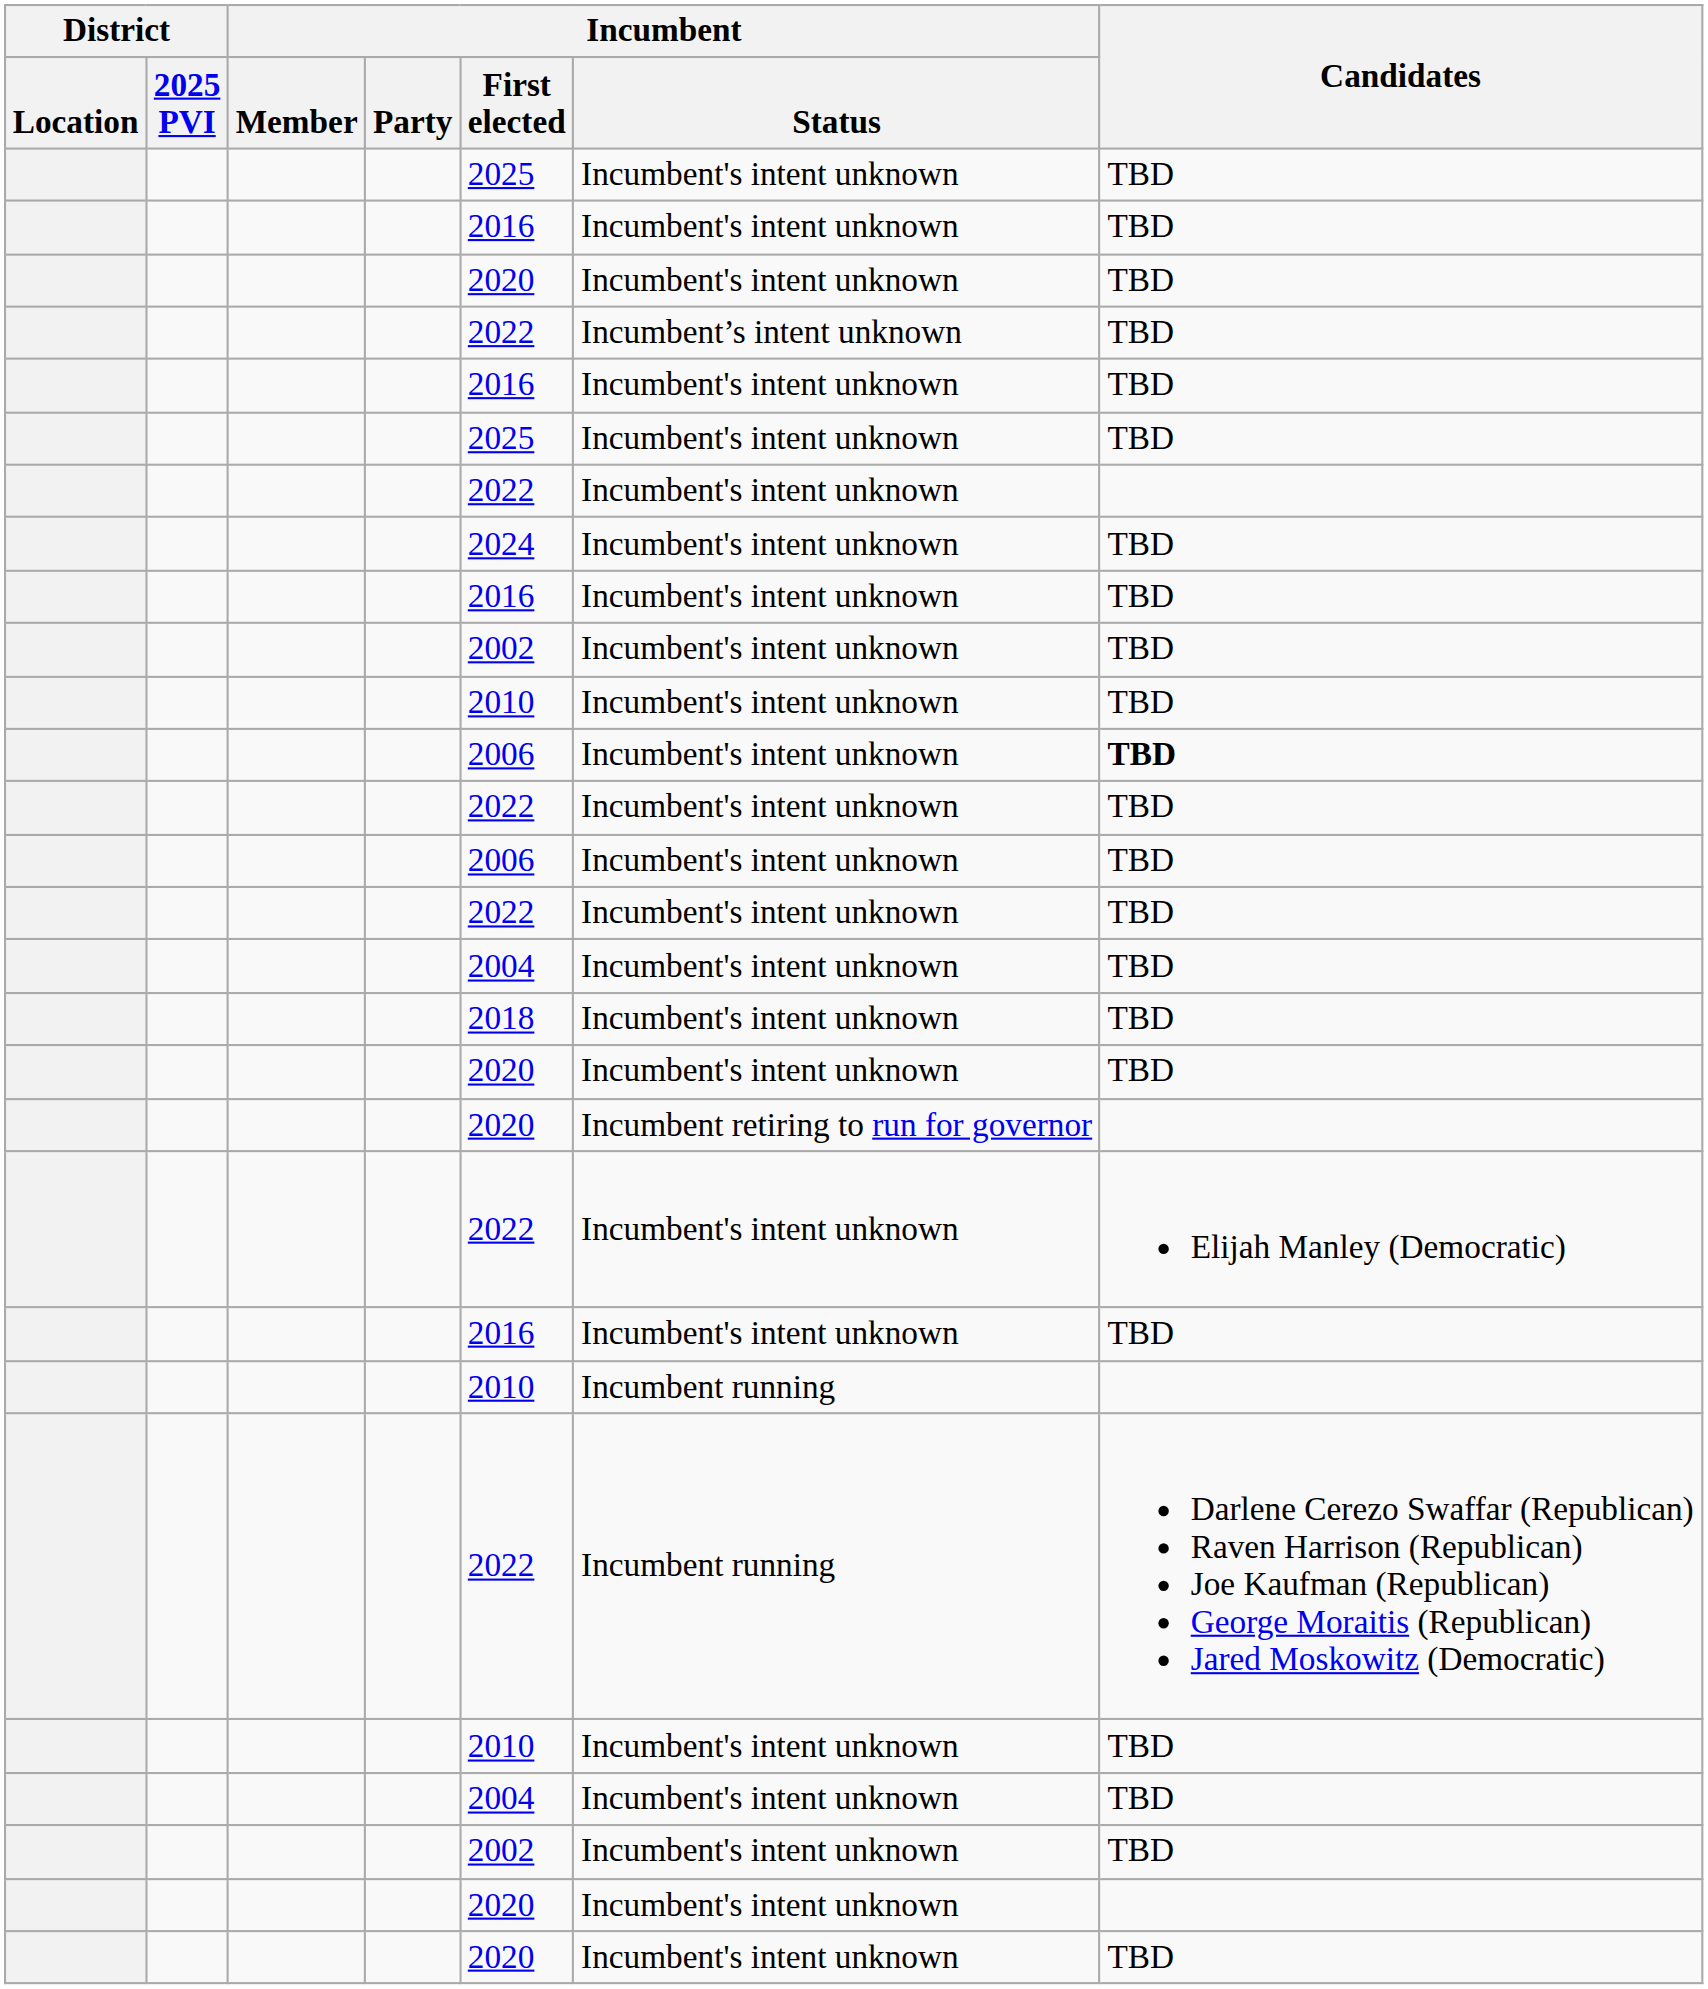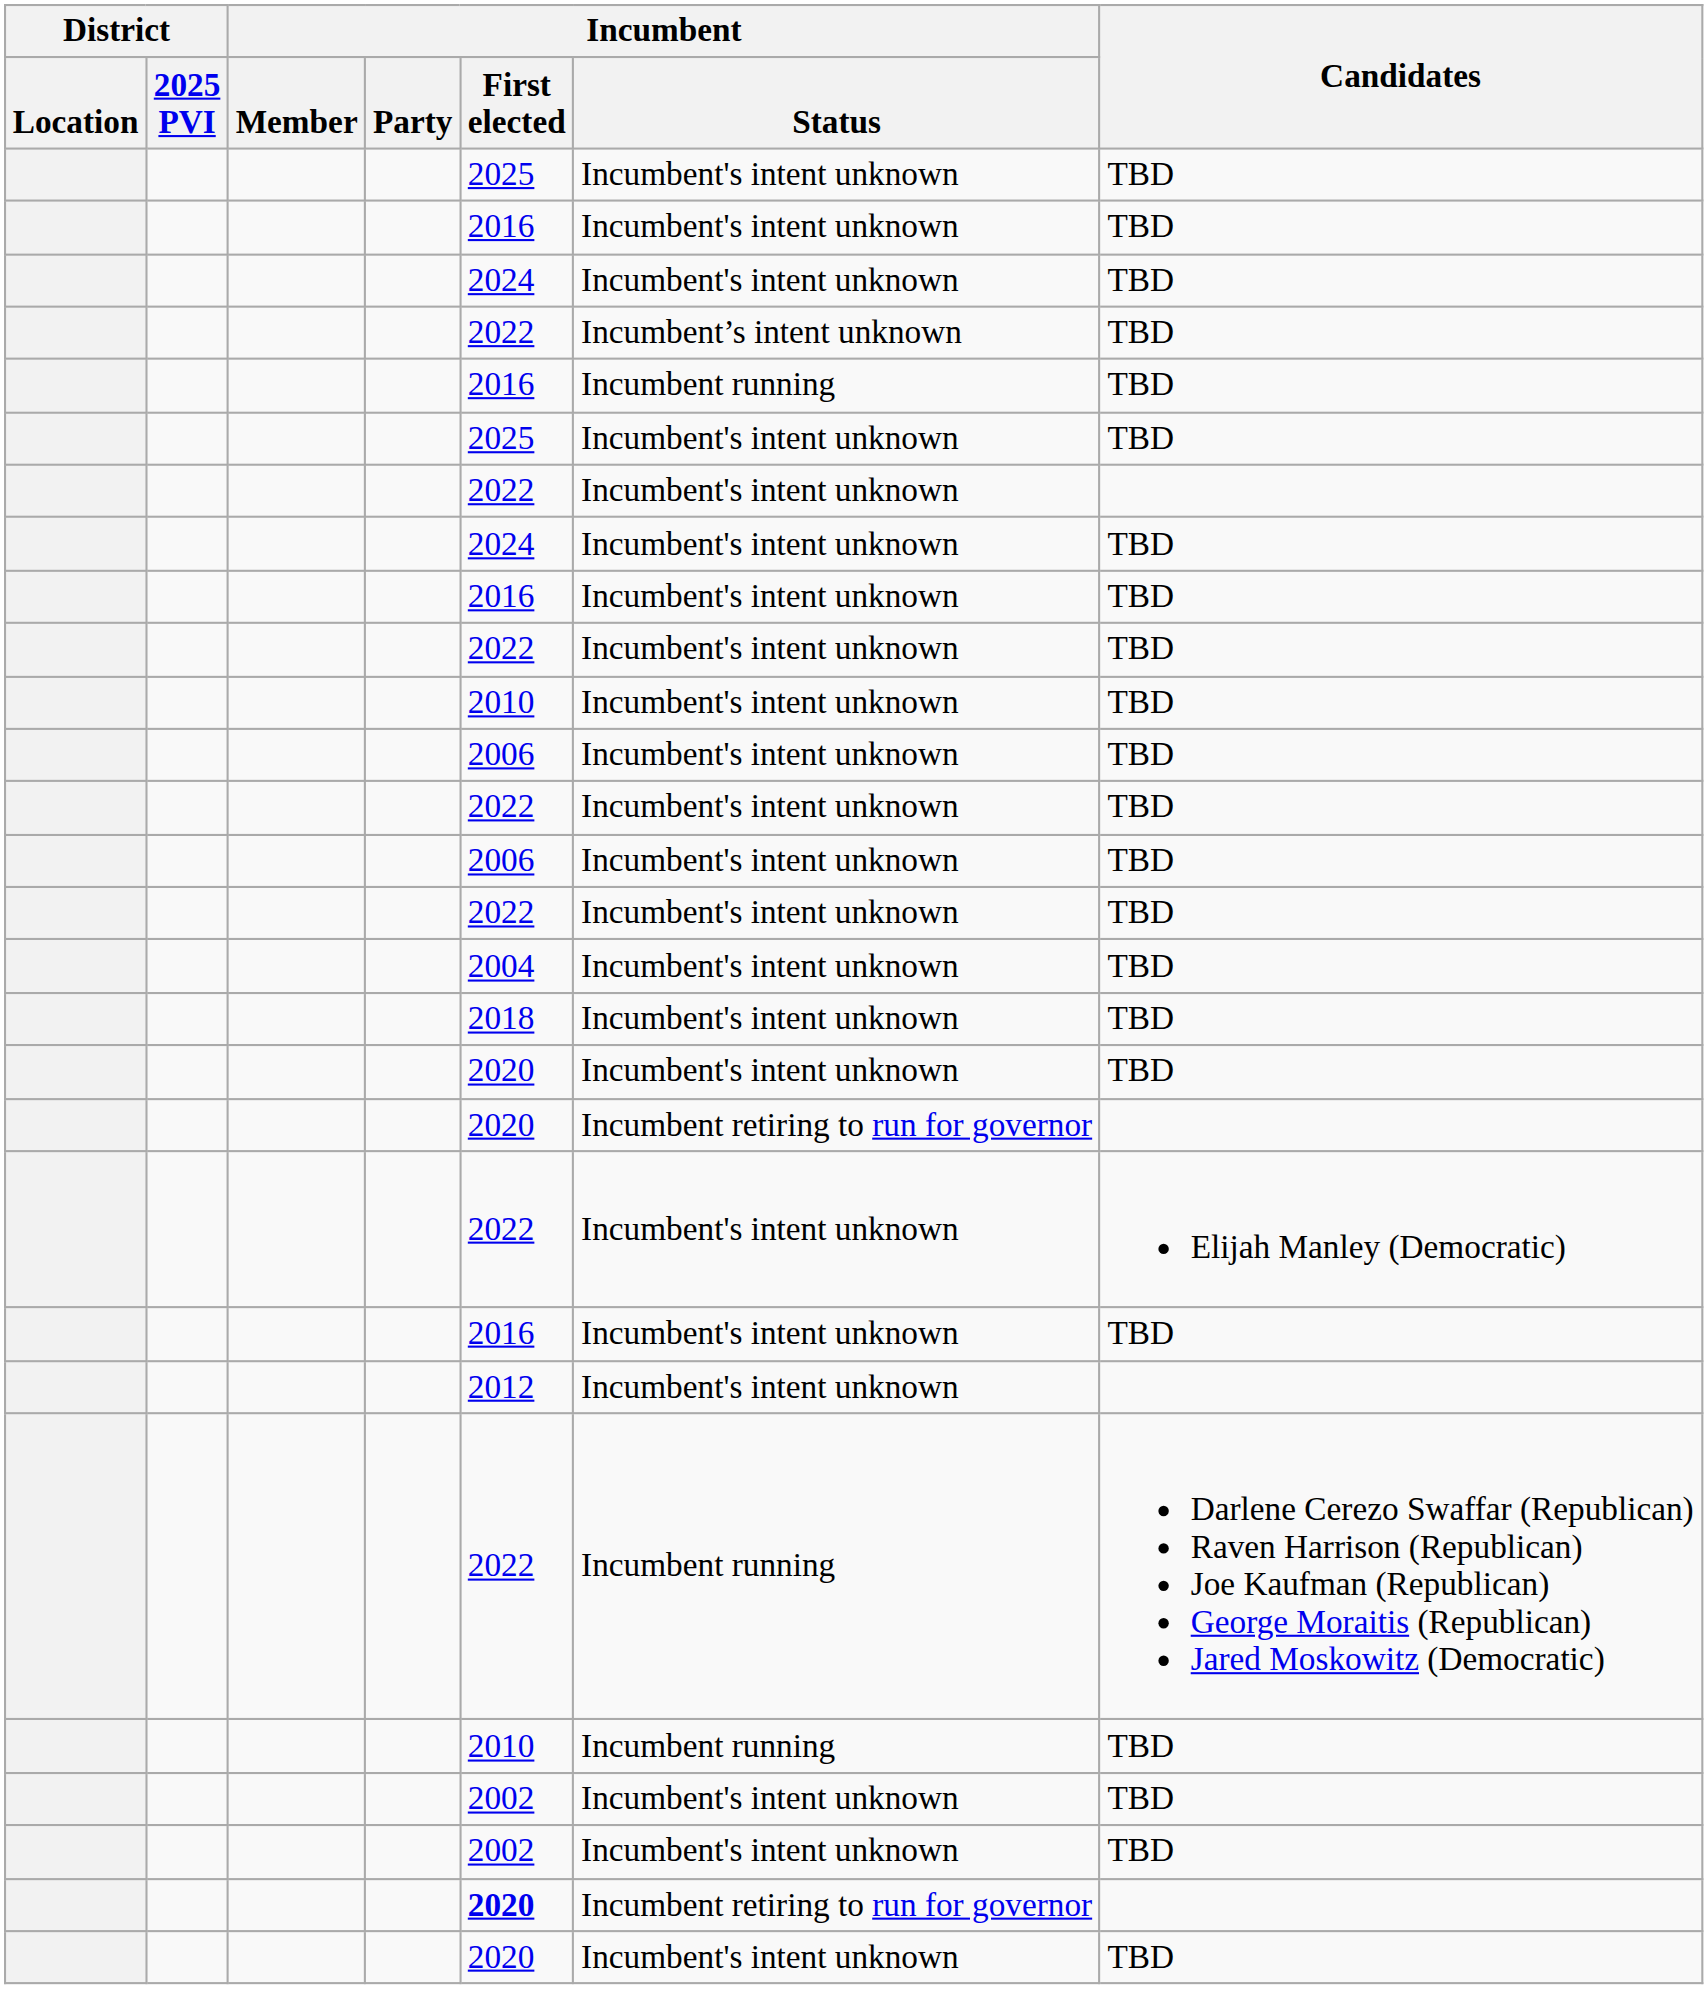(501, 279) 2020 -> (501, 279) 2024
(770, 385) Incumbent's intent unknown -> (708, 385) Incumbent running
(501, 648) 2002 -> (501, 648) 2022
(1142, 754) bold -> (1141, 754) normal
(501, 1386) 2010 -> (501, 1386) 2012
(708, 1386) Incumbent running -> (770, 1386) Incumbent's intent unknown
(770, 1745) Incumbent's intent unknown -> (708, 1745) Incumbent running
(501, 1798) 2004 -> (501, 1798) 2002
(501, 1903) normal -> (501, 1903) bold
(770, 1903) Incumbent's intent unknown -> (837, 1903) Incumbent retiring to run for governor
